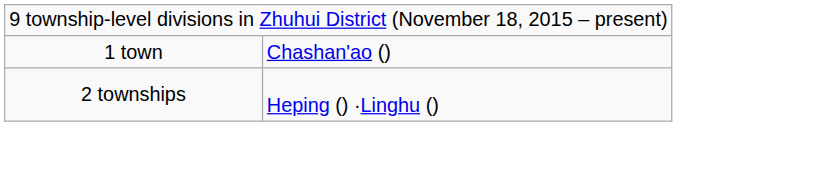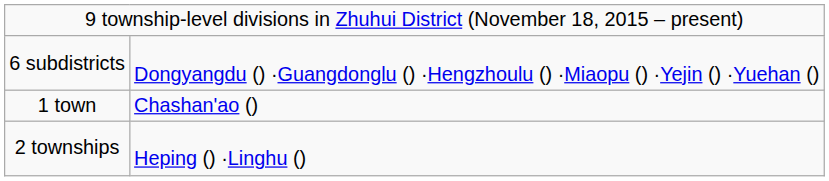+ row: (67, 62)
